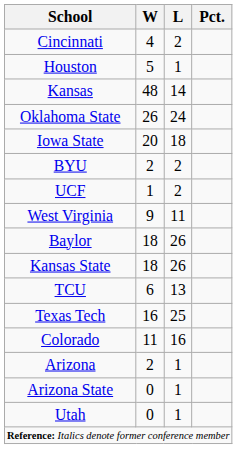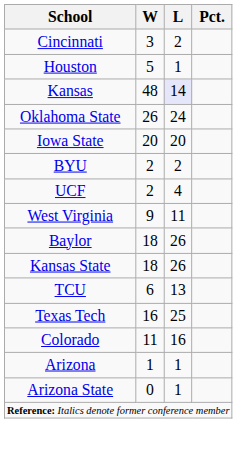(150, 41) 4 -> (150, 41) 3
(178, 91) no background -> (178, 91) lavender background
(178, 141) 18 -> (178, 141) 20
(150, 191) 1 -> (150, 191) 2
(178, 191) 2 -> (178, 191) 4
(150, 365) 2 -> (150, 365) 1
- row: (70, 414)
